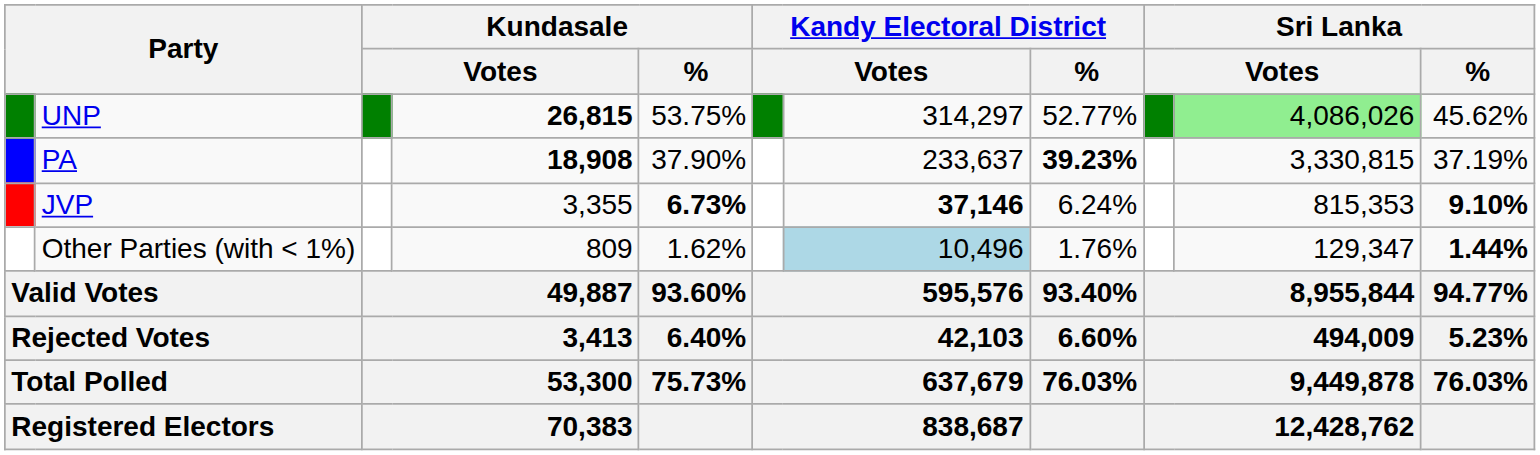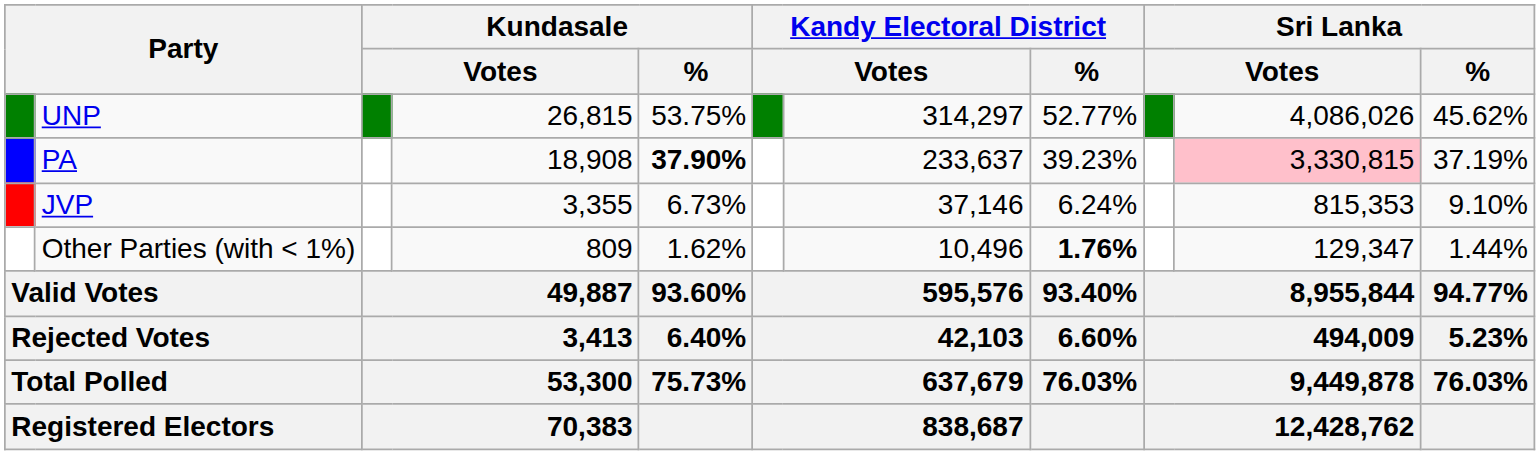(590, 115) bold -> (590, 115) normal
(1352, 115) lightgreen background -> (1352, 115) no background
(590, 159) bold -> (590, 159) normal
(699, 159) normal -> (699, 159) bold
(1090, 159) bold -> (1090, 159) normal
(1352, 159) no background -> (1352, 159) pink background
(706, 204) bold -> (706, 204) normal
(981, 204) bold -> (981, 204) normal
(1488, 204) bold -> (1488, 204) normal
(981, 248) lightblue background -> (981, 248) no background
(1097, 248) normal -> (1097, 248) bold
(1488, 248) bold -> (1488, 248) normal
